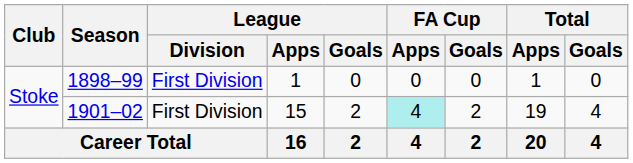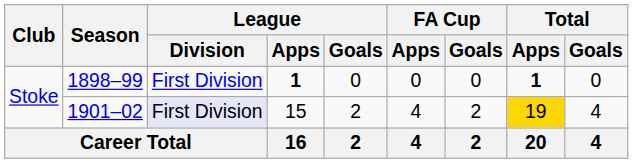(296, 81) normal -> (296, 81) bold
(536, 81) normal -> (536, 81) bold
(207, 111) no background -> (207, 111) lavender background
(416, 111) paleturquoise background -> (416, 111) no background
(536, 111) no background -> (536, 111) gold background
